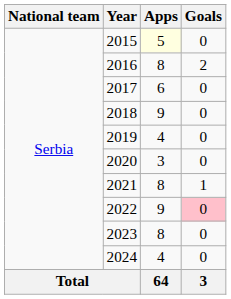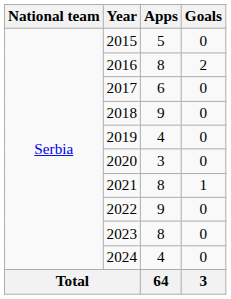(161, 40) lightyellow background -> (161, 40) no background
(203, 209) pink background -> (203, 209) no background
